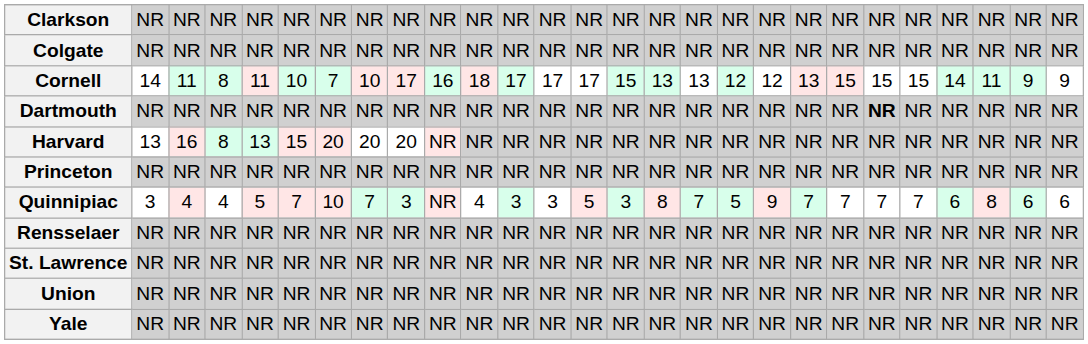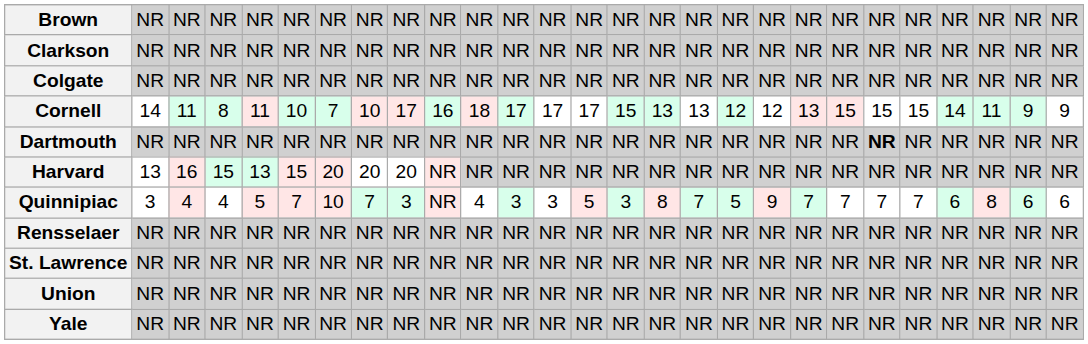+ row: (68, 19)
(223, 141) 8 -> (223, 171) 15
- row: (68, 171)
